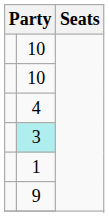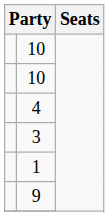(36, 137) paleturquoise background -> (36, 137) no background
